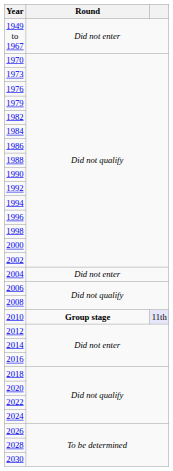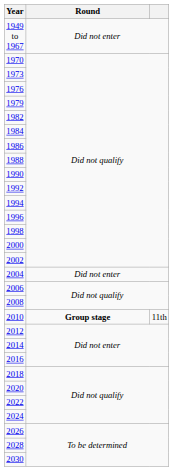(159, 317) lavender background -> (159, 317) no background
